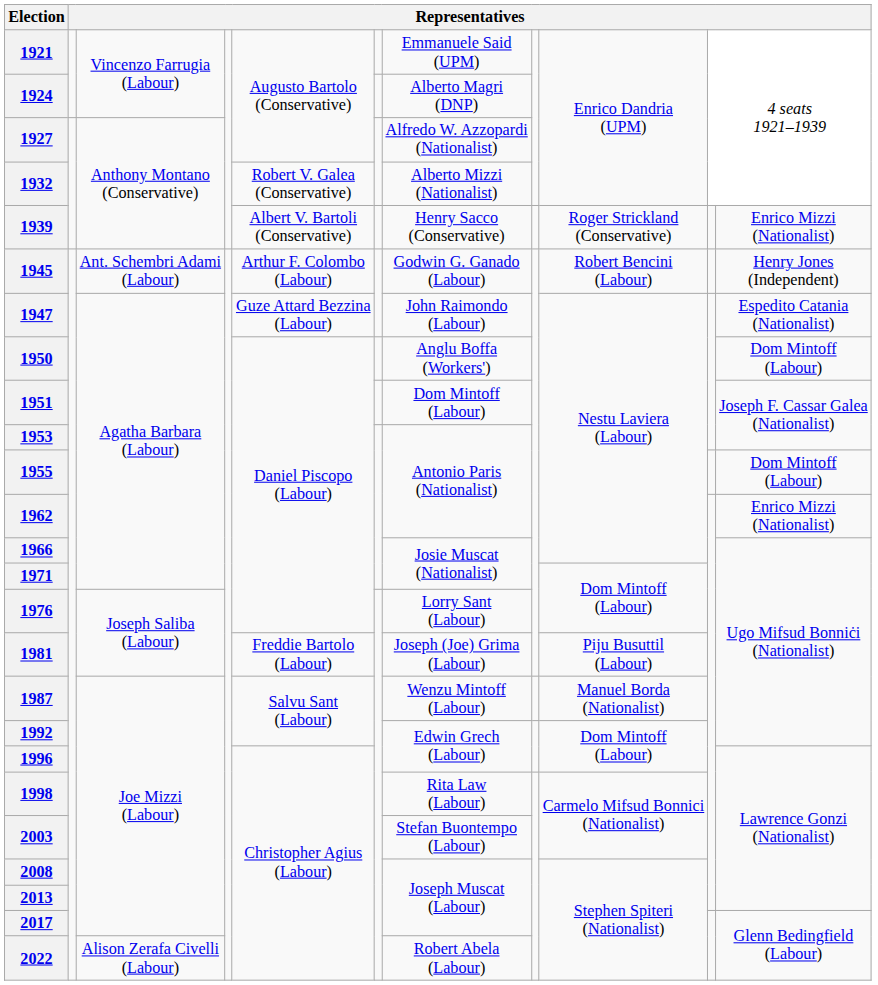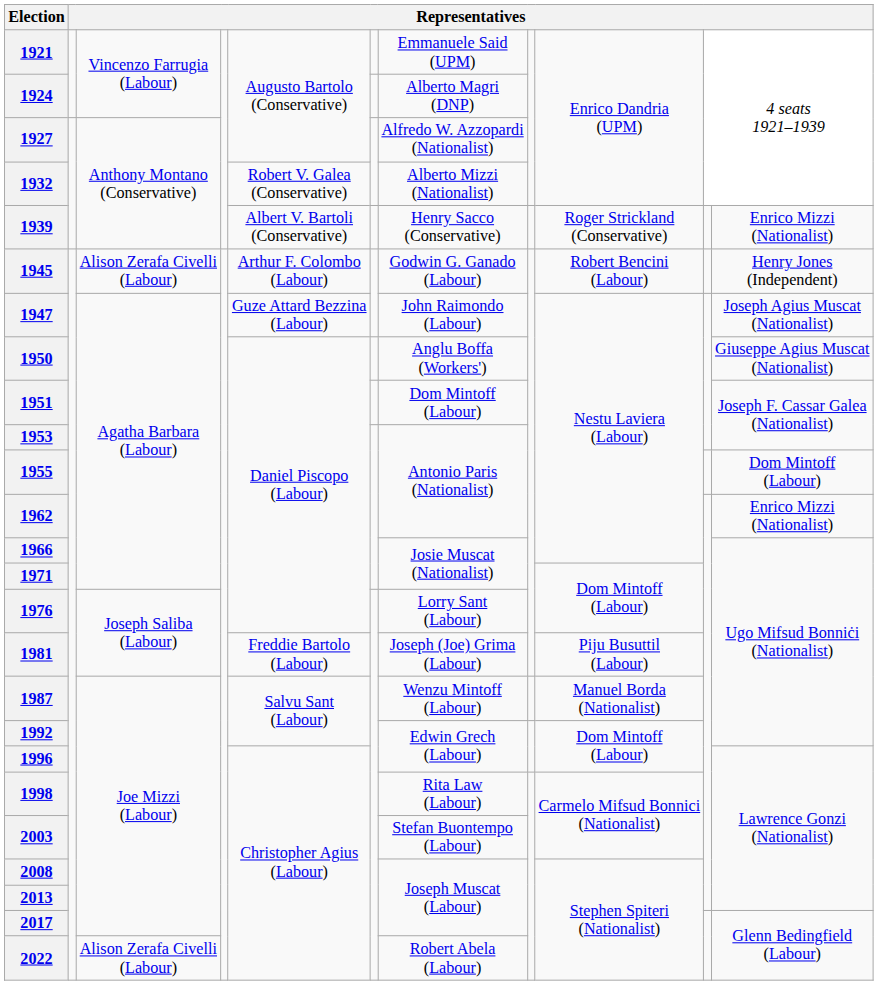(150, 271) Ant. Schembri Adami (Labour) -> (148, 271) Alison Zerafa Civelli (Labour)
(793, 314) Espedito Catania (Nationalist) -> (792, 314) Joseph Agius Muscat (Nationalist)
(793, 358) Dom Mintoff (Labour) -> (792, 358) Giuseppe Agius Muscat (Nationalist)
